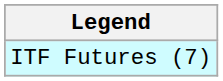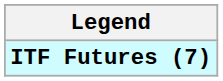(111, 58) normal -> (111, 58) bold
